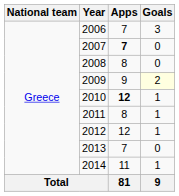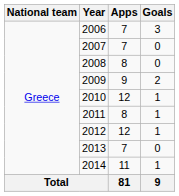(124, 47) bold -> (124, 47) normal
(157, 81) lightyellow background -> (157, 81) no background
(124, 98) bold -> (124, 98) normal
